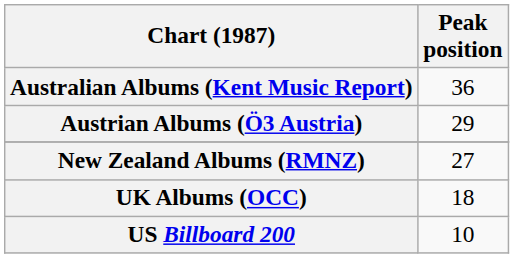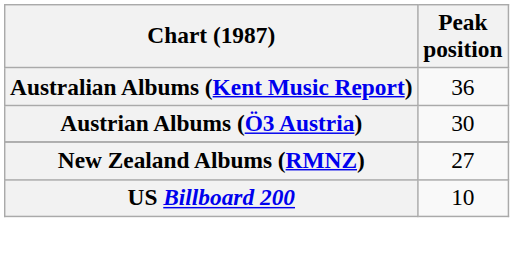(463, 123) 29 -> (463, 123) 30
- row: (211, 197)
